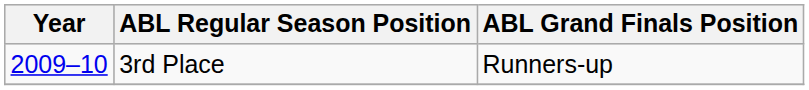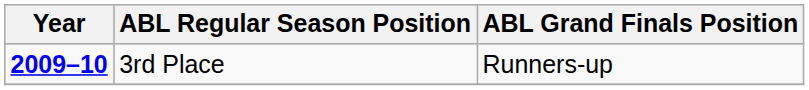(59, 63) normal -> (59, 63) bold
